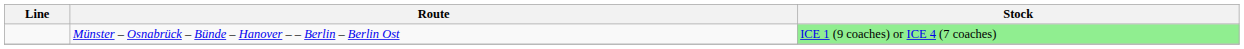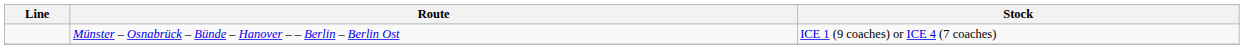(898, 34) lightgreen background -> (898, 34) no background
